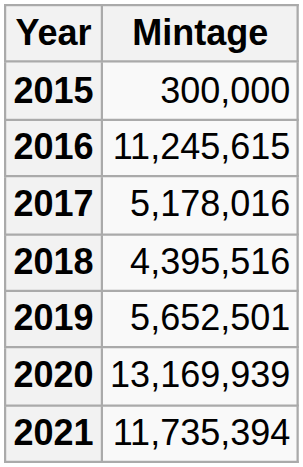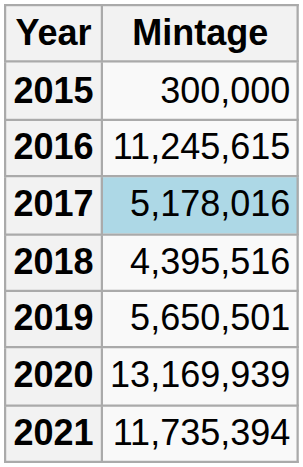(210, 204) no background -> (210, 204) lightblue background
(210, 318) 5,652,501 -> (210, 318) 5,650,501
